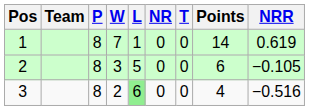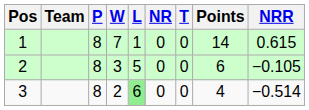(276, 42) 0.619 -> (276, 42) 0.615
(276, 92) −0.516 -> (276, 92) −0.514
